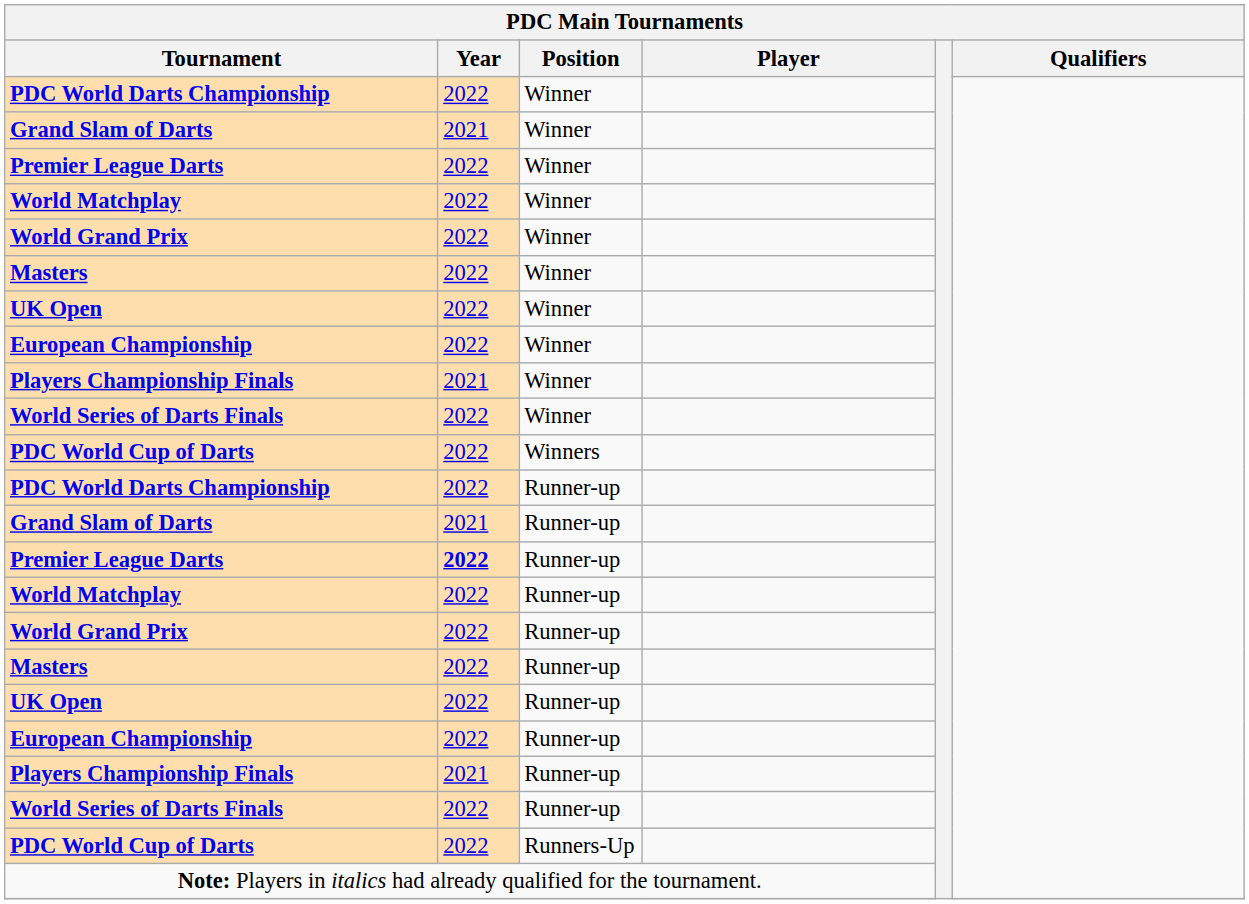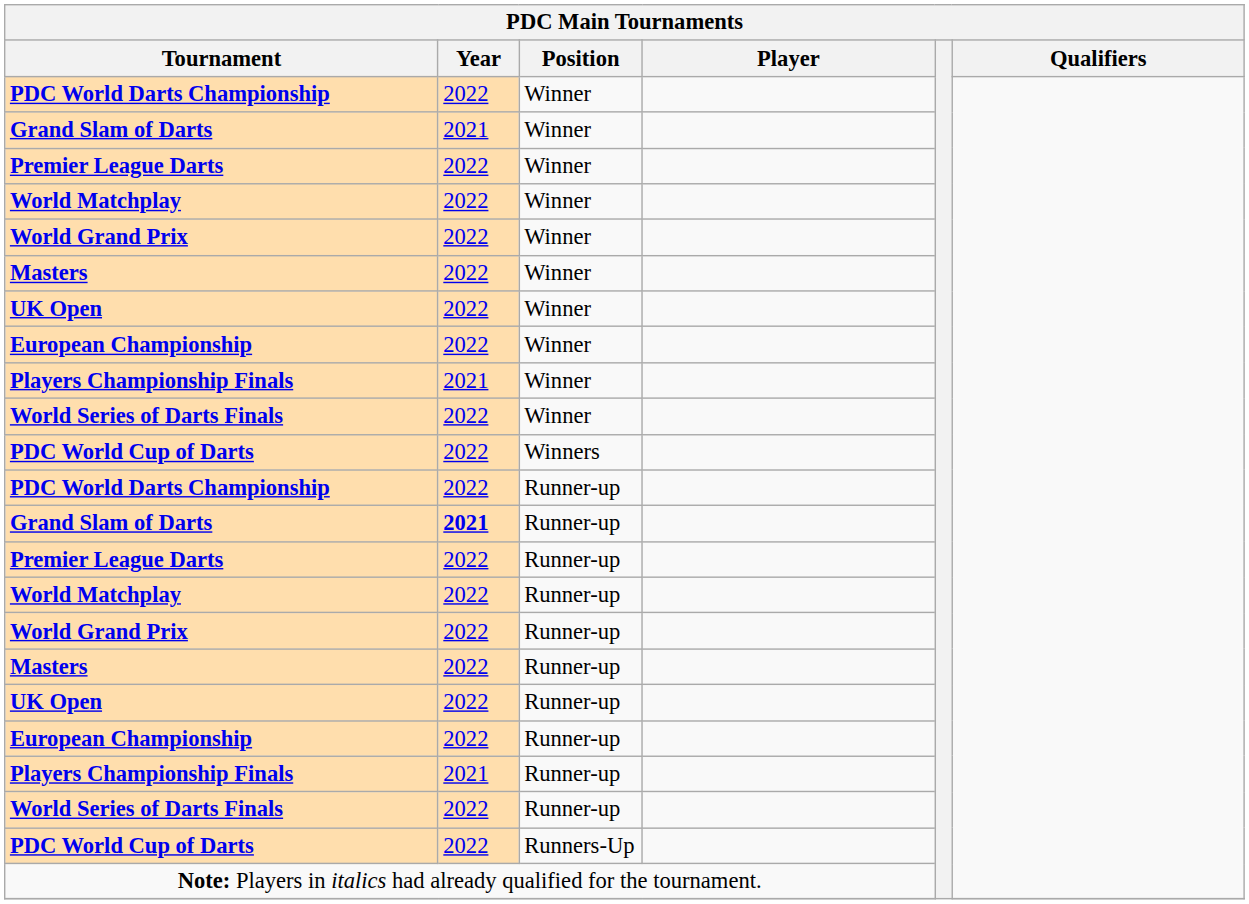(466, 523) normal -> (466, 523) bold
(466, 559) bold -> (466, 559) normal
